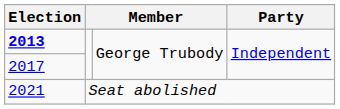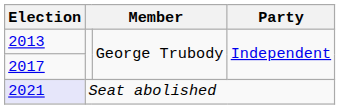(26, 42) bold -> (26, 42) normal
(26, 91) no background -> (26, 91) lavender background
